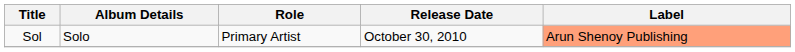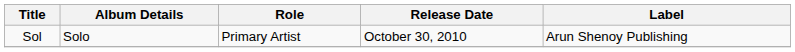(617, 36) lightsalmon background -> (617, 36) no background
